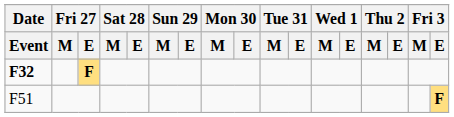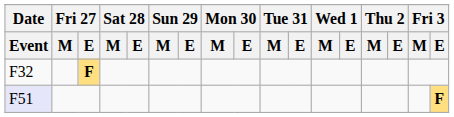(22, 72) bold -> (21, 72) normal
(21, 99) no background -> (21, 99) lavender background
